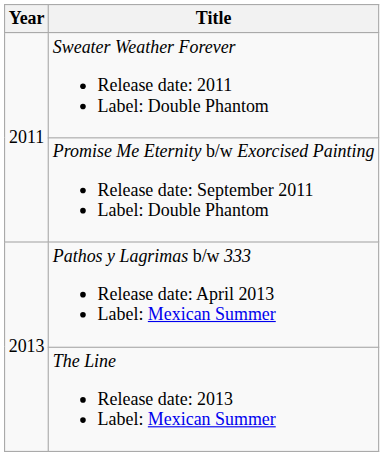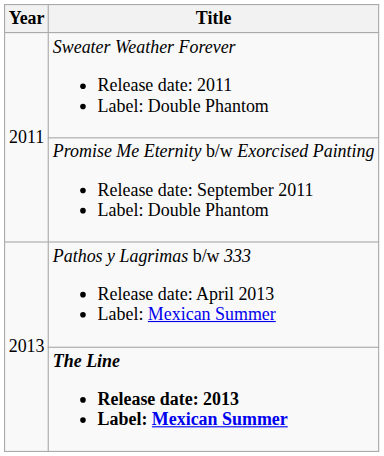(214, 390) normal -> (214, 390) bold
